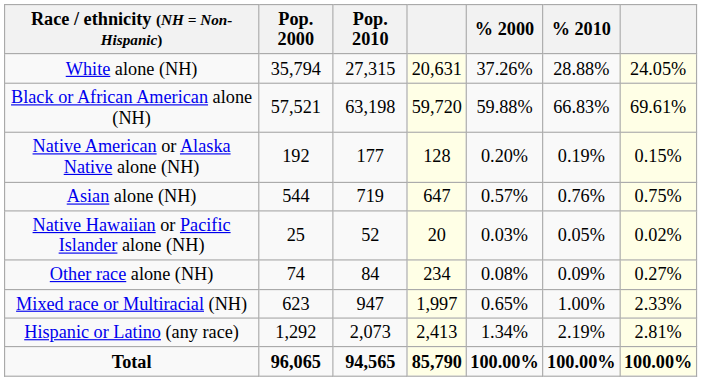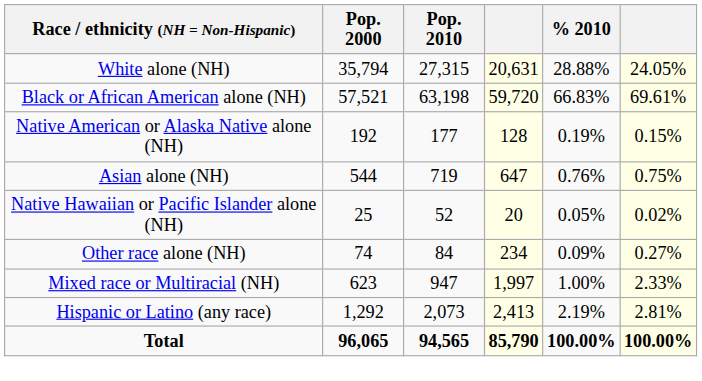- column: (505, 29)
